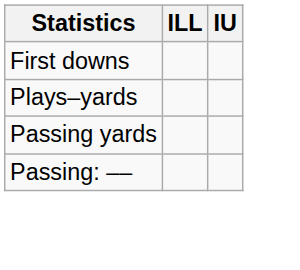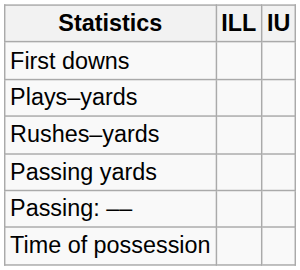+ row: (85, 134)
+ row: (110, 245)
